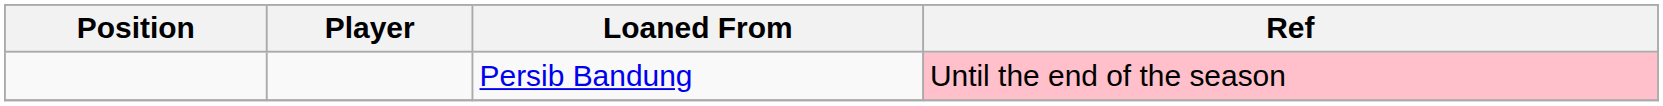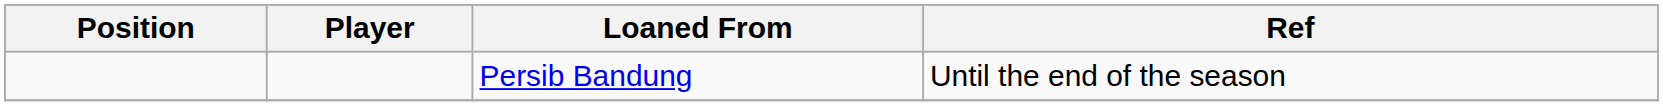(1108, 75) pink background -> (1108, 75) no background
